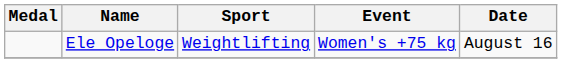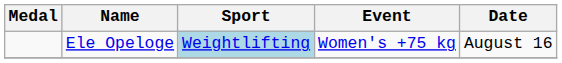(246, 45) no background -> (246, 45) lightblue background
